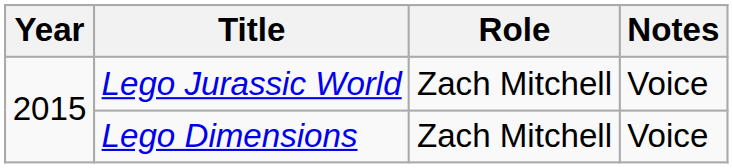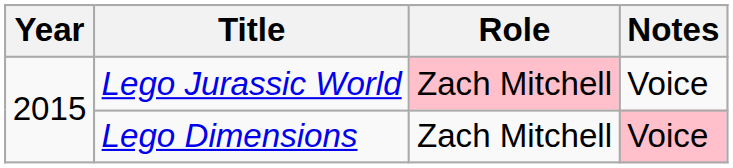(514, 83) no background -> (514, 83) pink background
(668, 135) no background -> (668, 135) pink background
